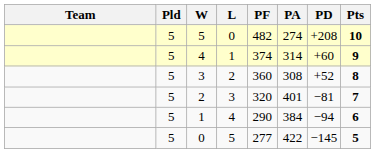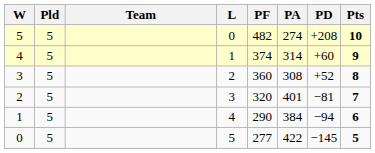columns swapped: (80, 14) <-> (202, 14)
